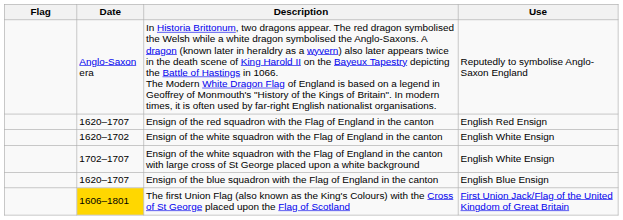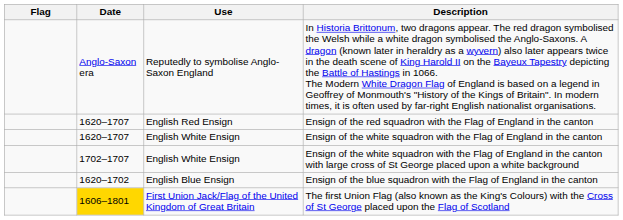columns swapped: (538, 12) <-> (301, 12)
(104, 137) 1620–1702 -> (104, 137) 1620–1707
(104, 180) 1620–1707 -> (104, 180) 1620–1702
